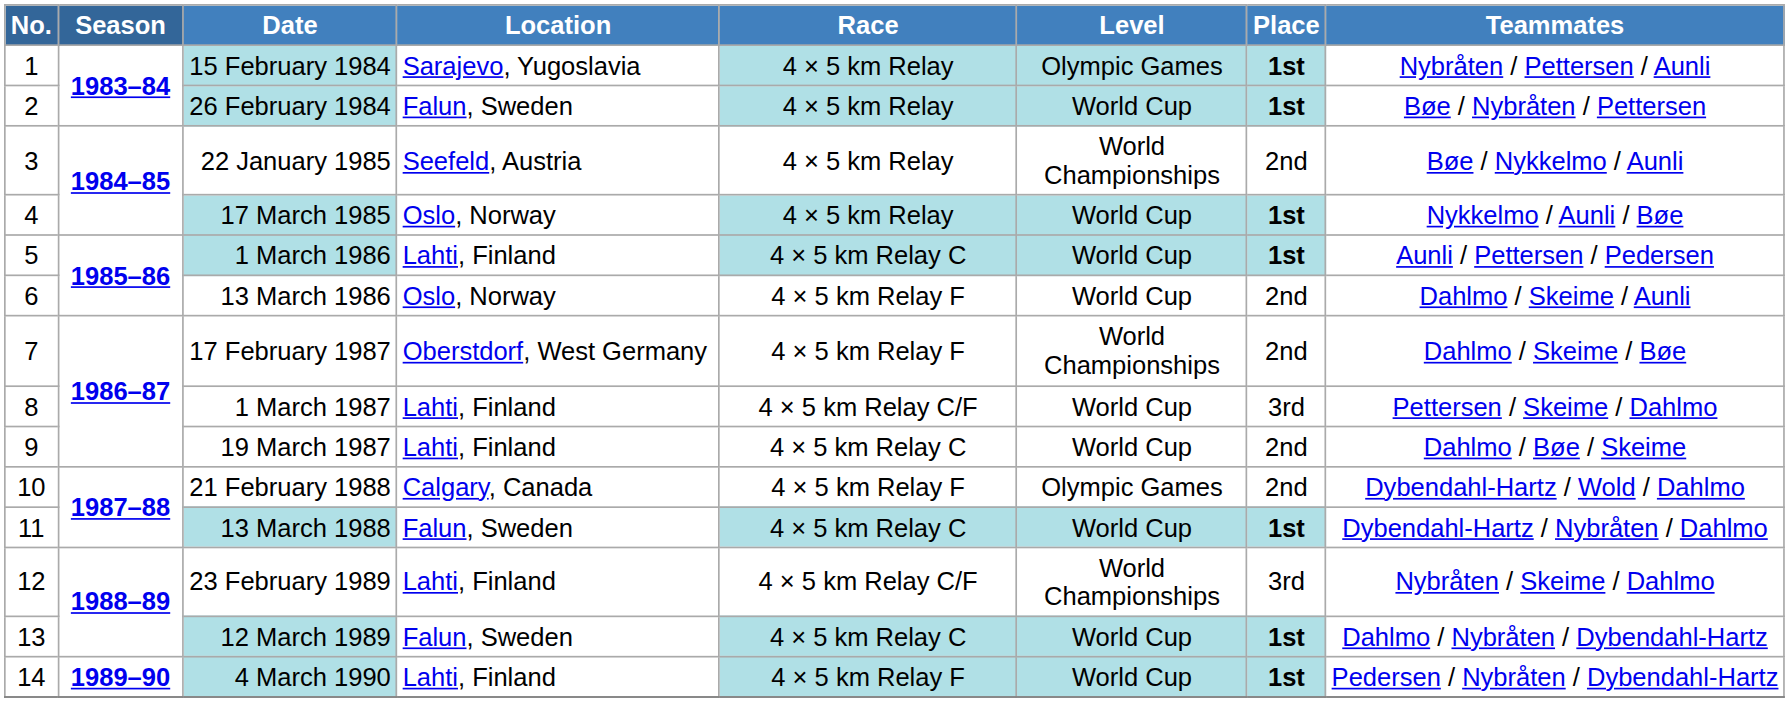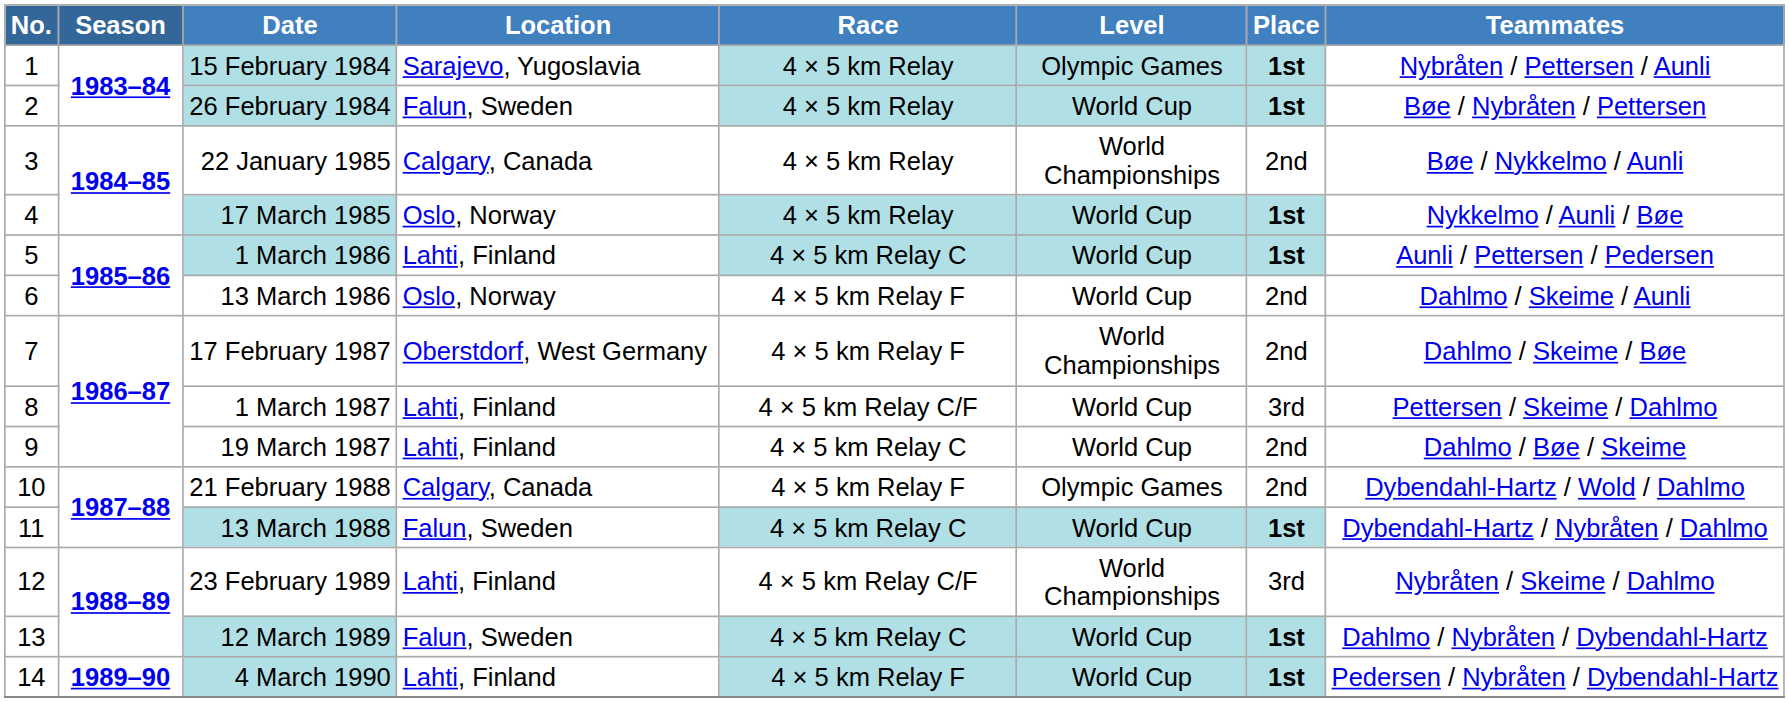(492, 161) Seefeld, Austria -> (497, 161) Calgary, Canada
